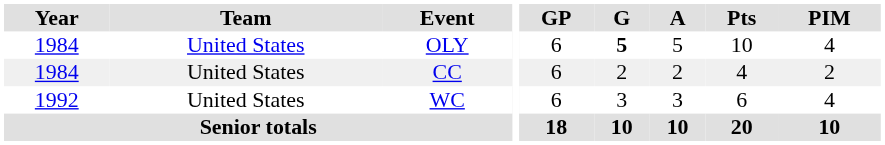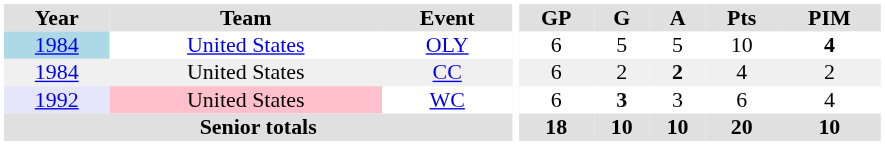(57, 44) no background -> (57, 44) lightblue background
(622, 44) bold -> (622, 44) normal
(829, 44) normal -> (829, 44) bold
(678, 72) normal -> (678, 72) bold
(57, 99) no background -> (57, 99) lavender background
(246, 99) no background -> (246, 99) pink background
(622, 99) normal -> (622, 99) bold
